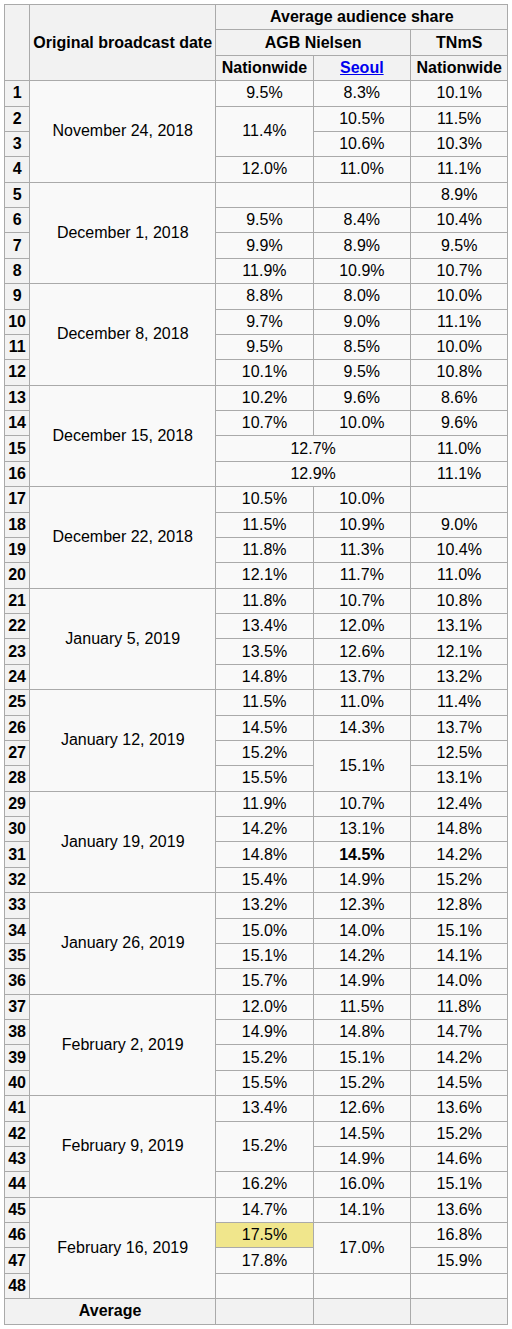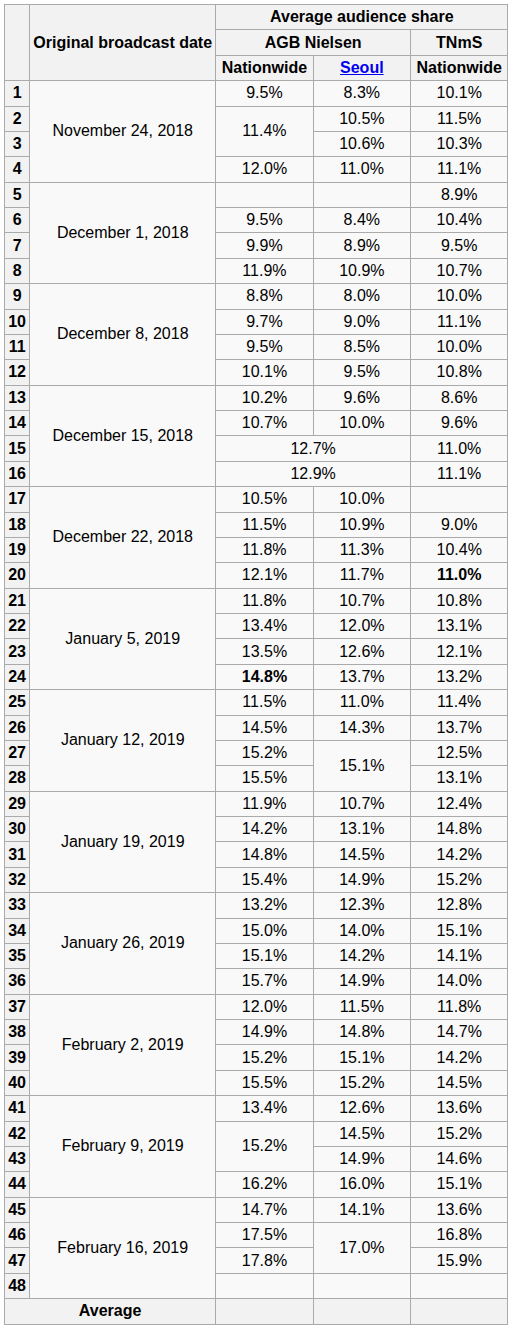(459, 575) normal -> (459, 575) bold
(264, 676) normal -> (264, 676) bold
(362, 854) bold -> (362, 854) normal
(264, 1235) khaki background -> (264, 1235) no background
